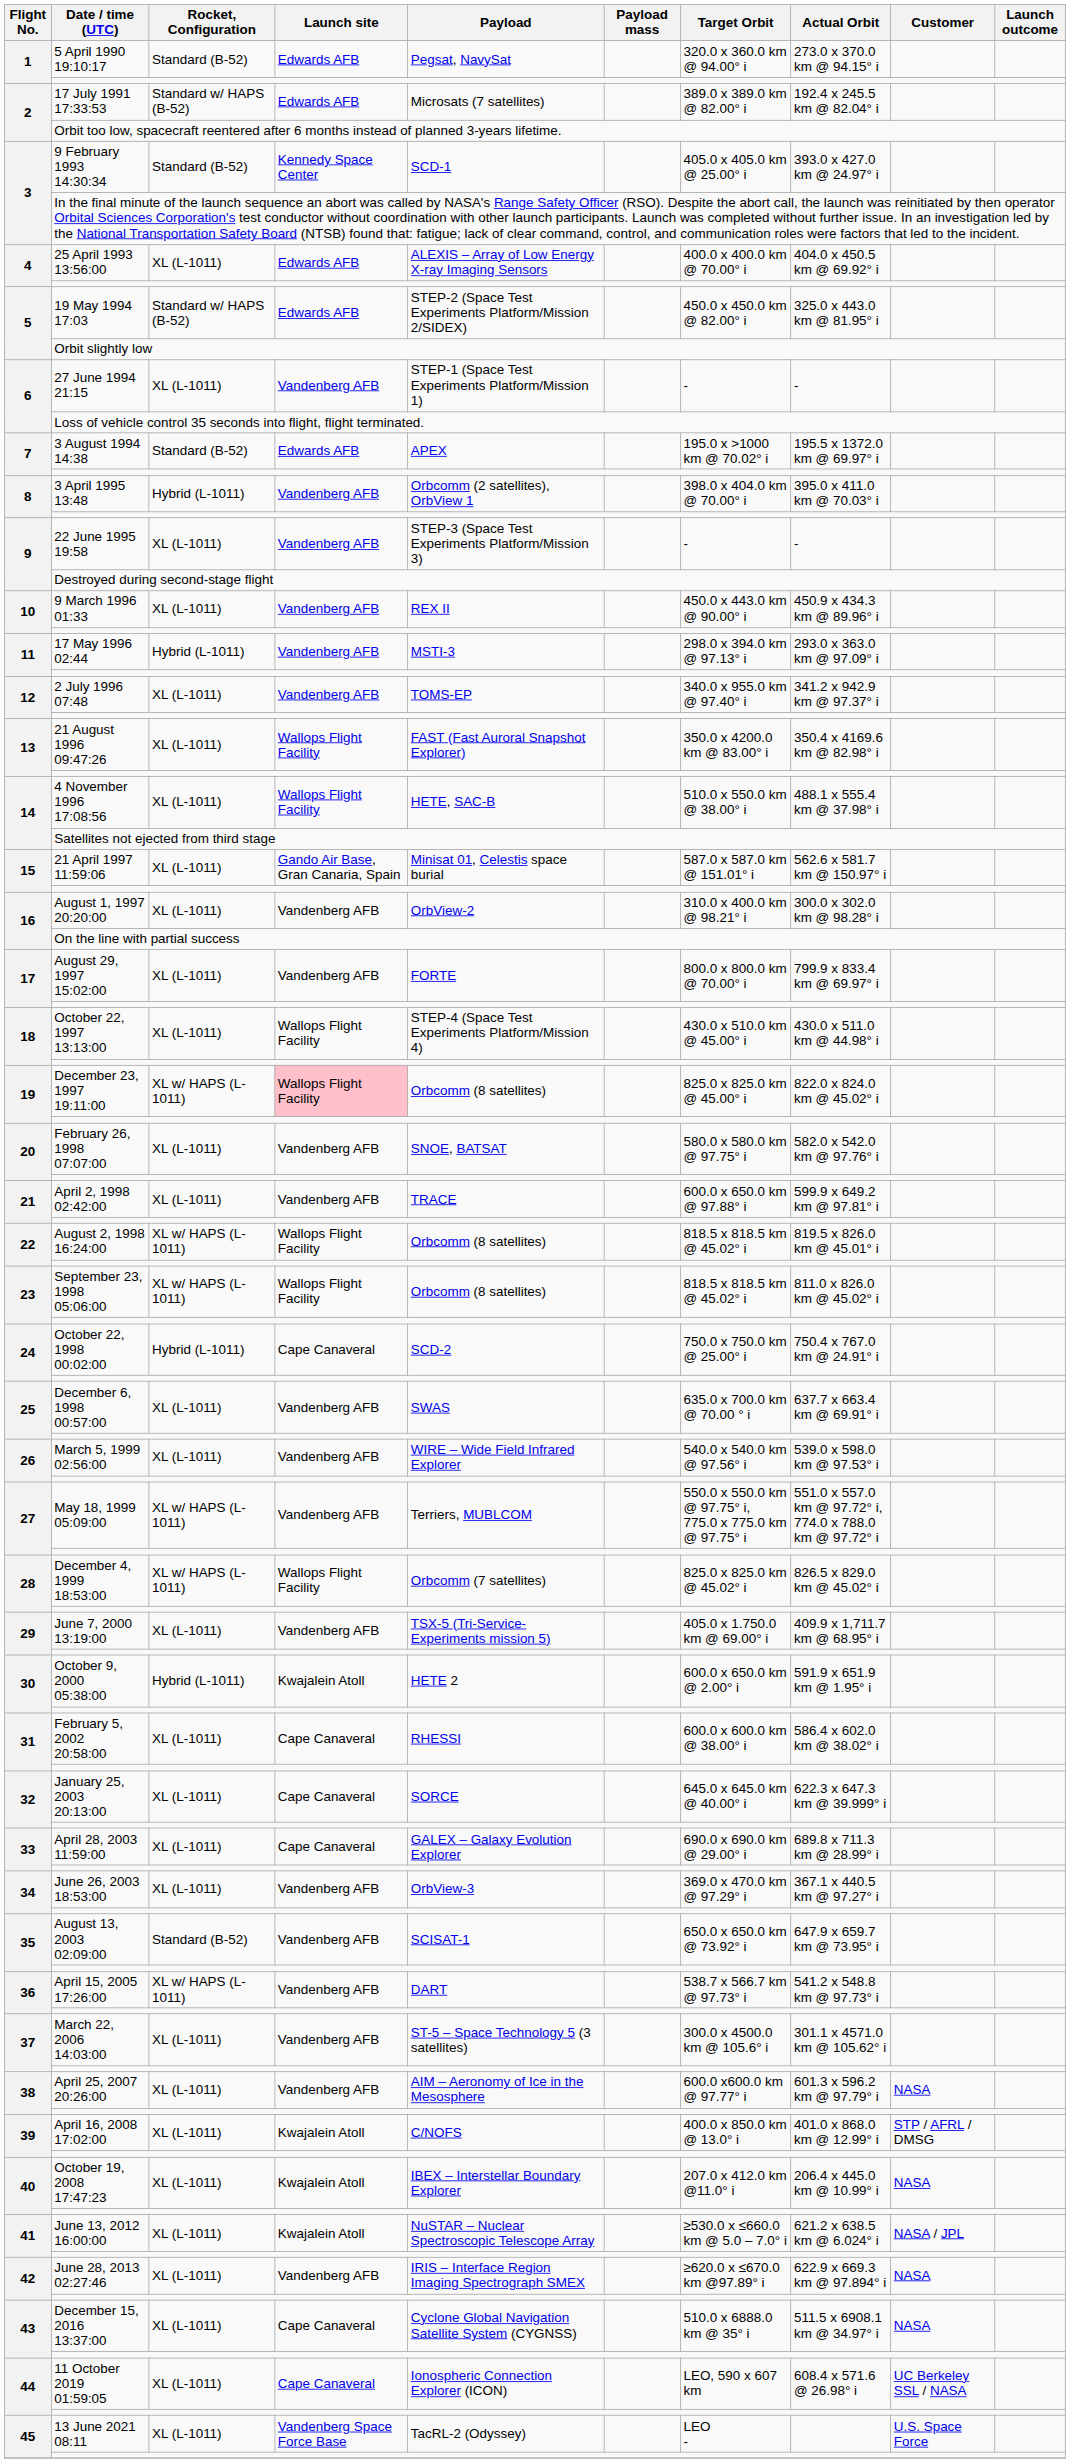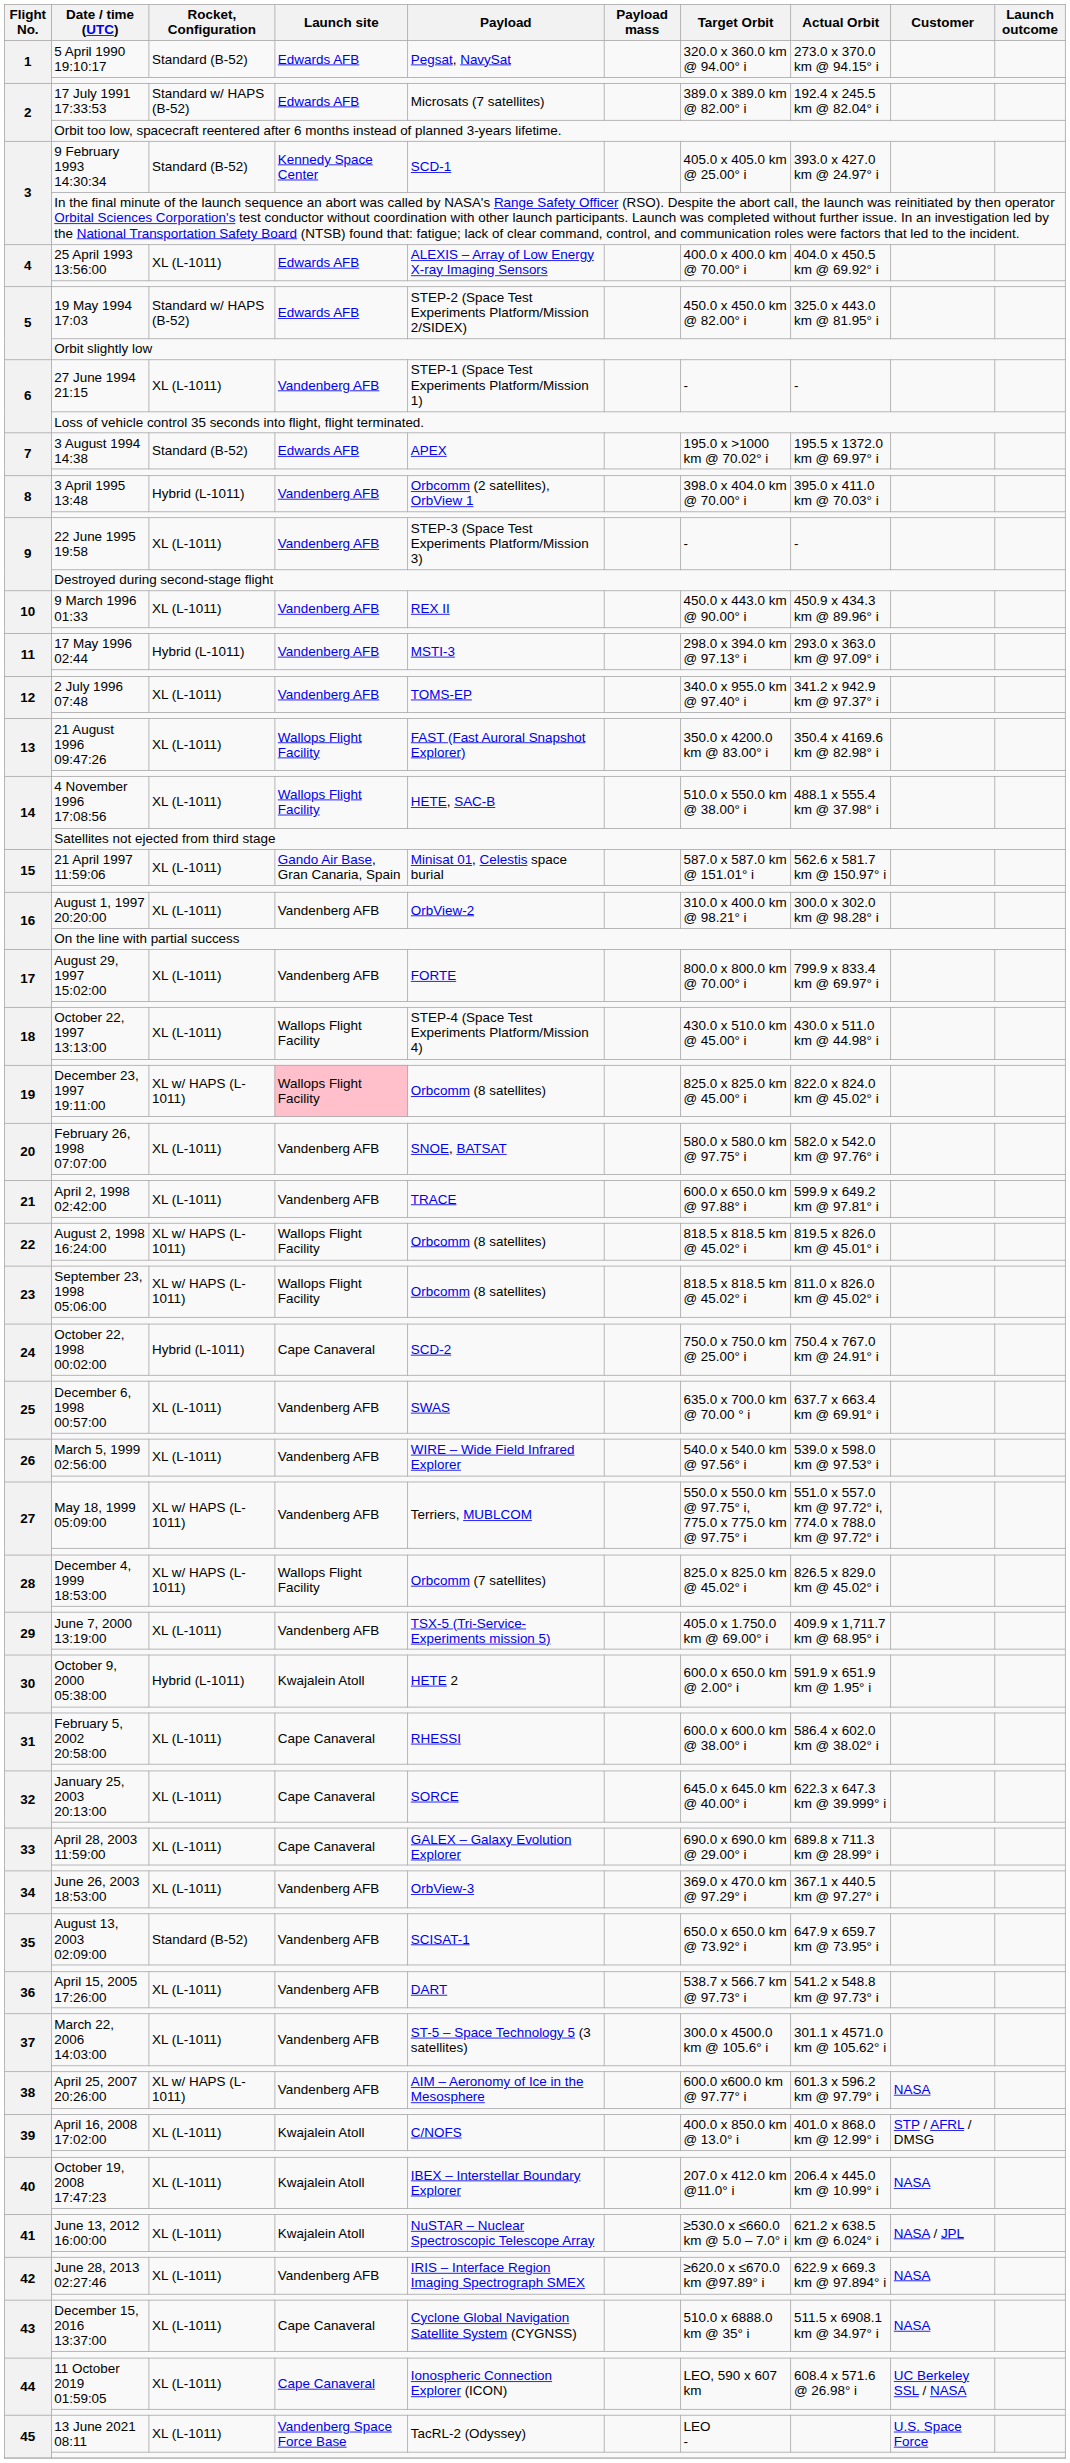(199, 1989) XL w/ HAPS (L-1011) -> (187, 1989) XL (L-1011)
(187, 2090) XL (L-1011) -> (199, 2090) XL w/ HAPS (L-1011)
